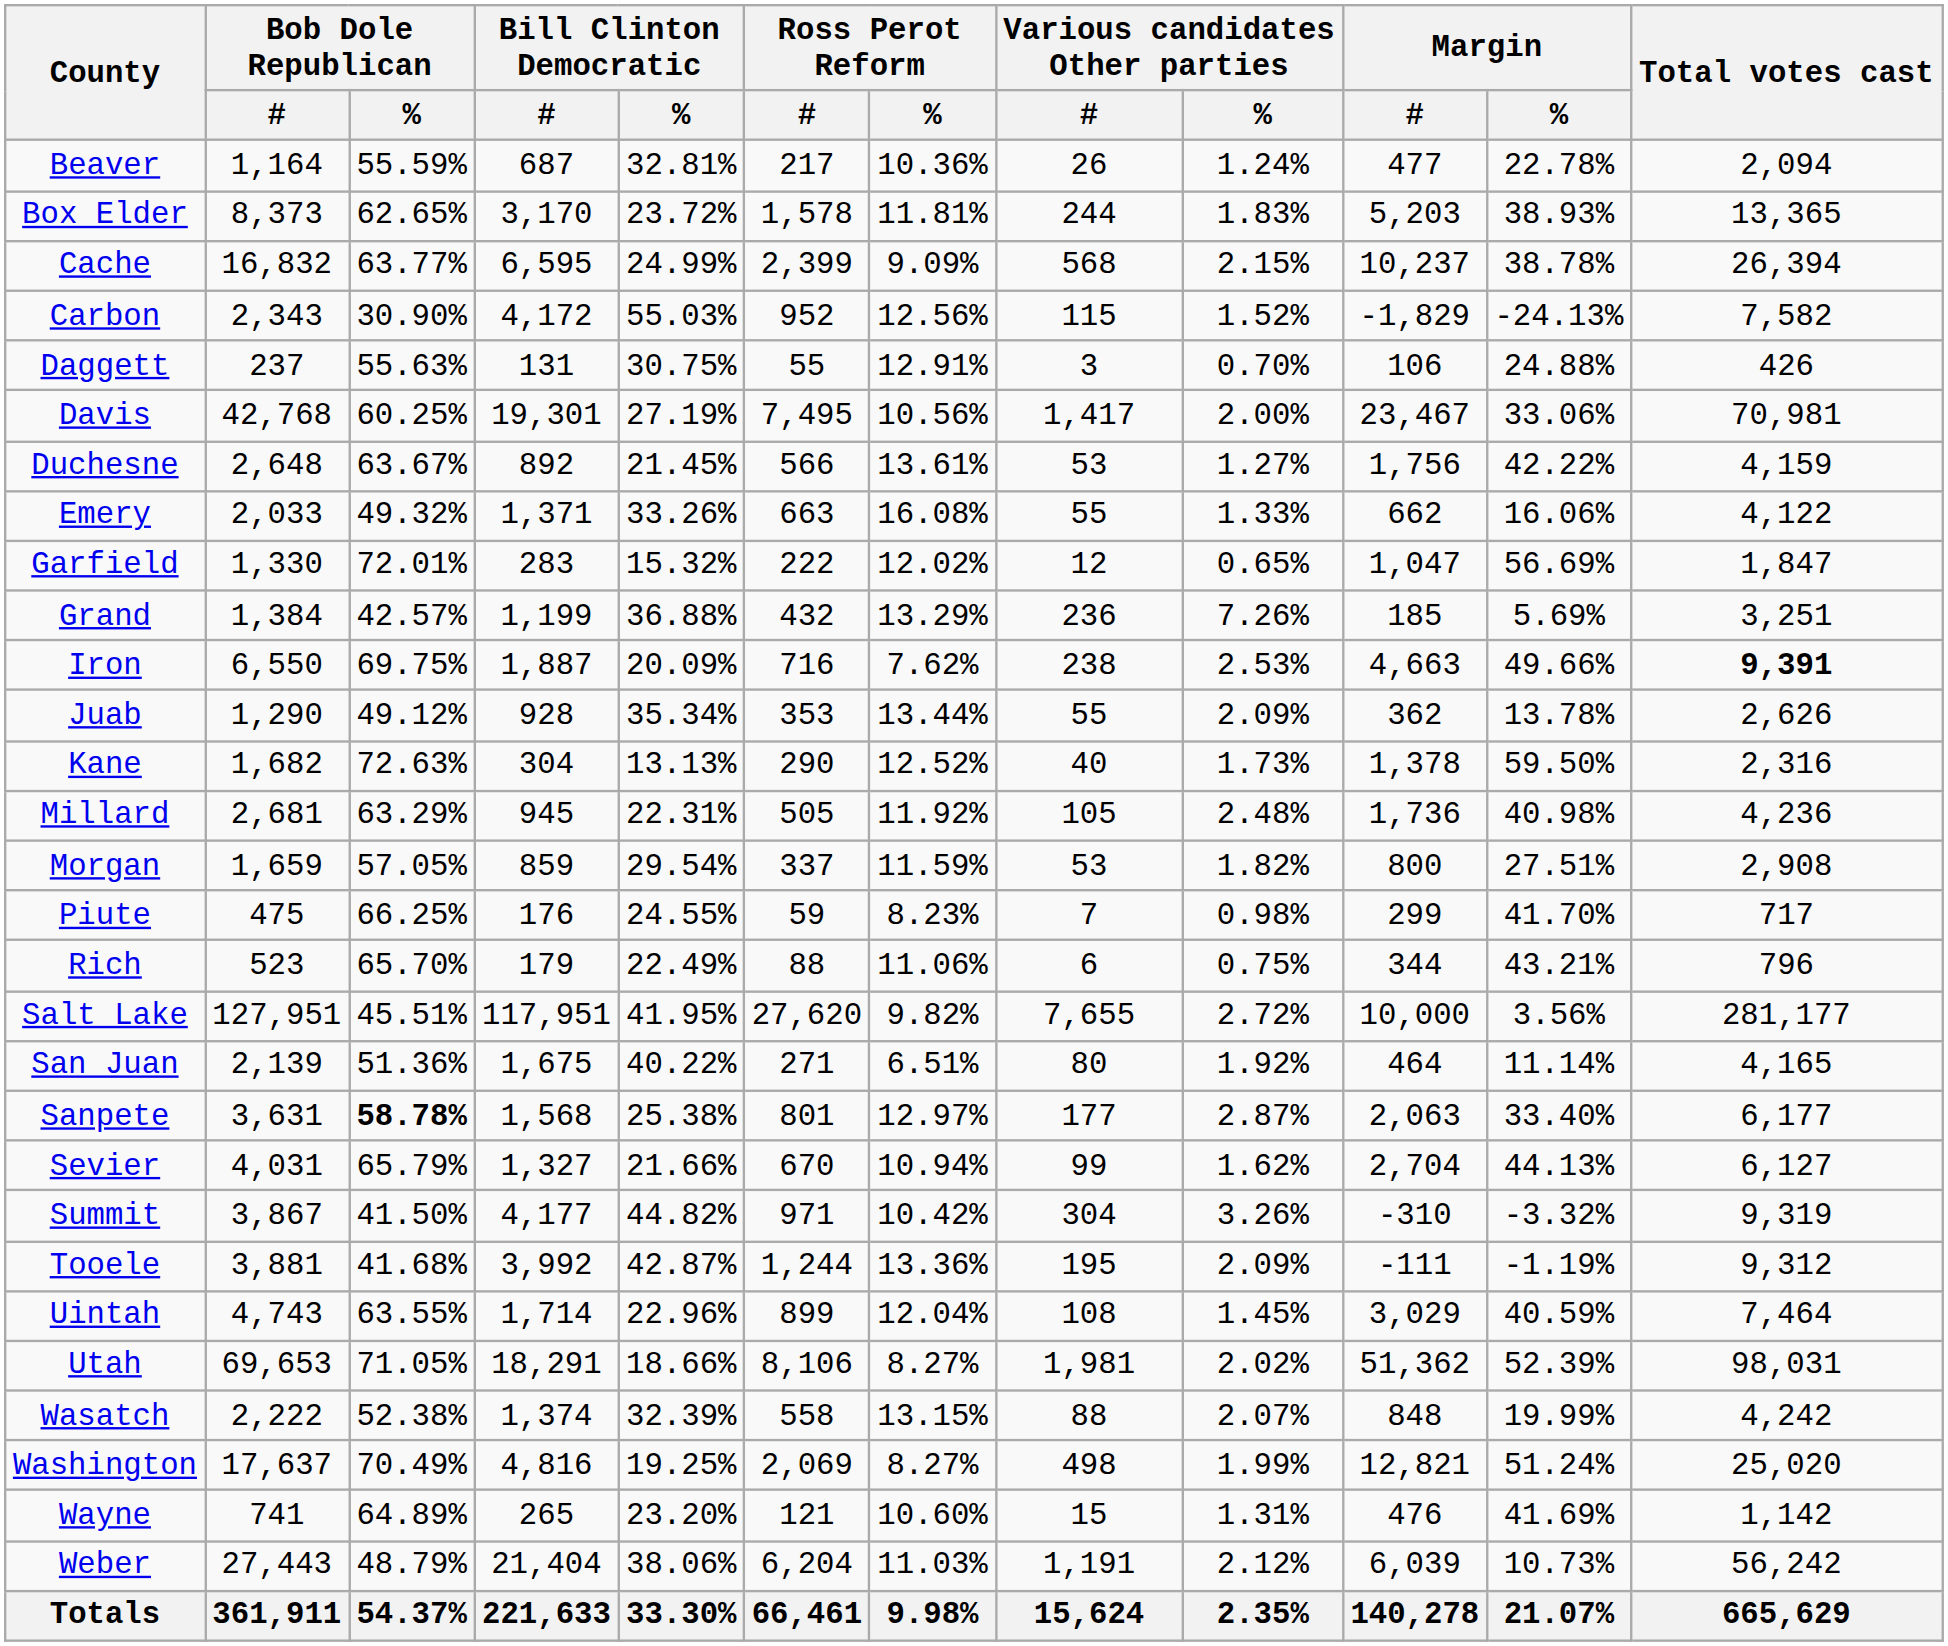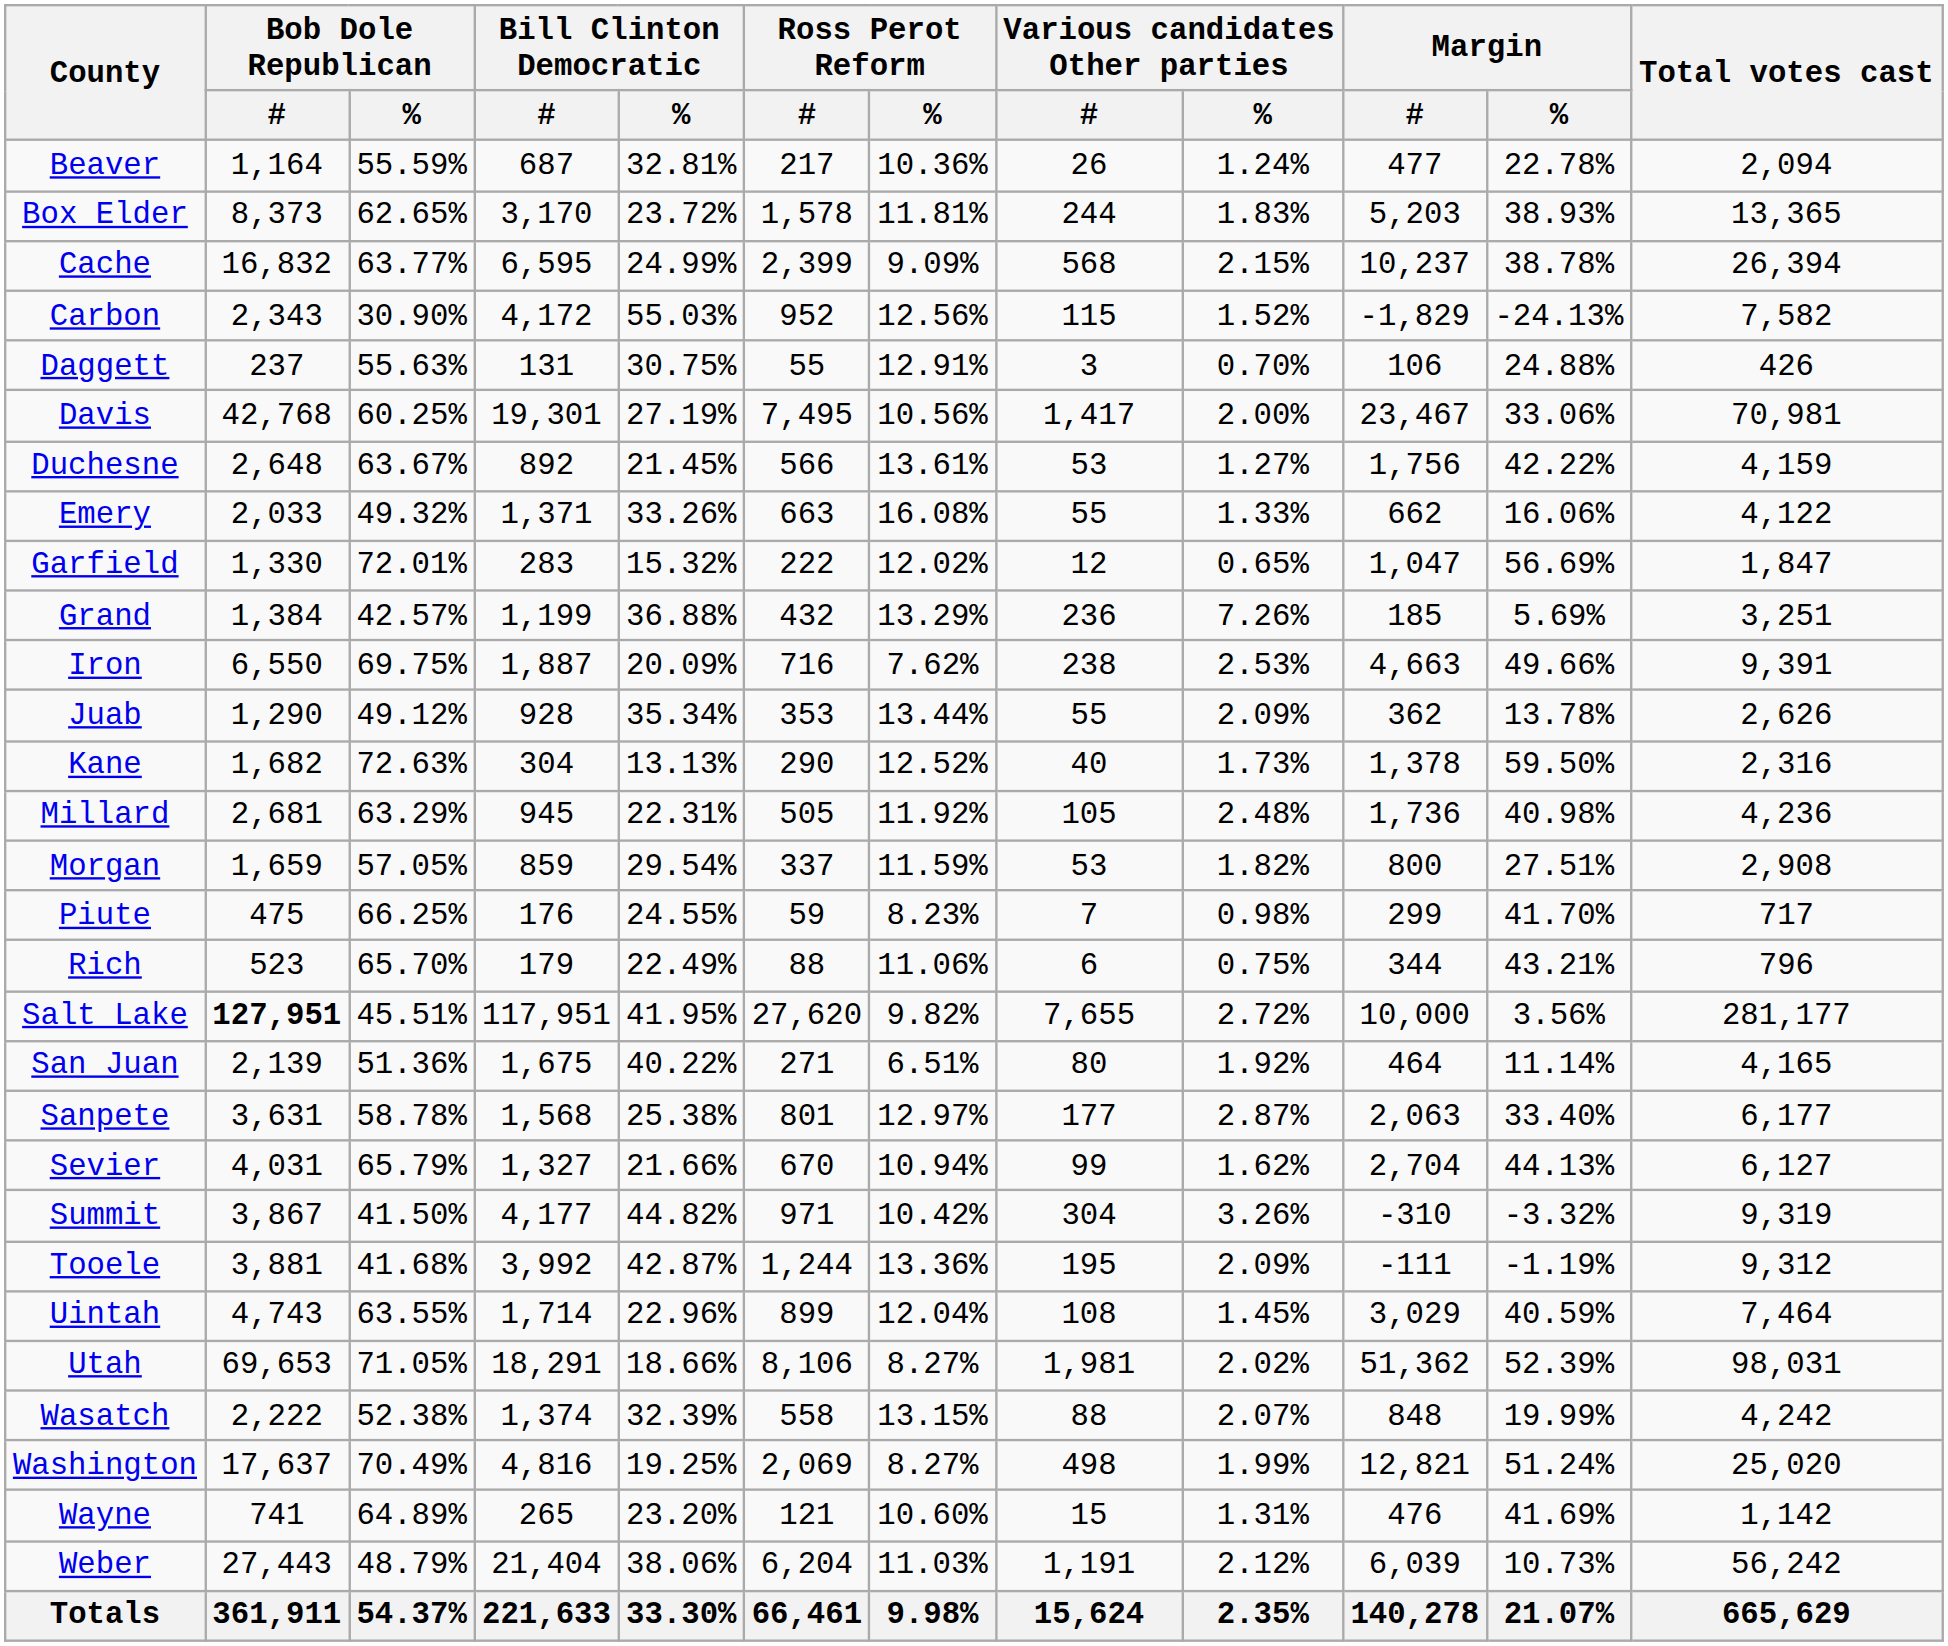(1786, 666) bold -> (1786, 666) normal
(277, 1016) normal -> (277, 1016) bold
(412, 1116) bold -> (412, 1116) normal
